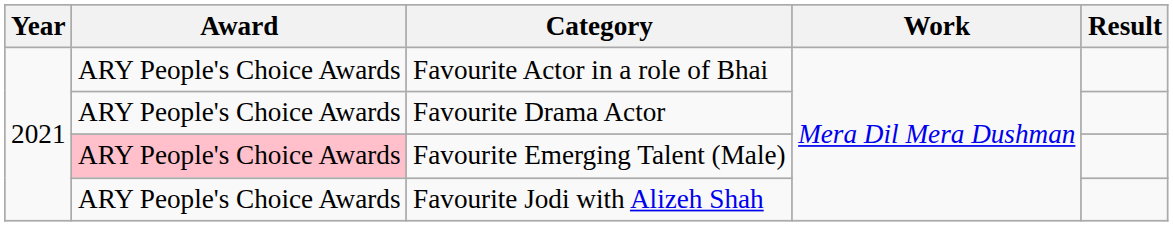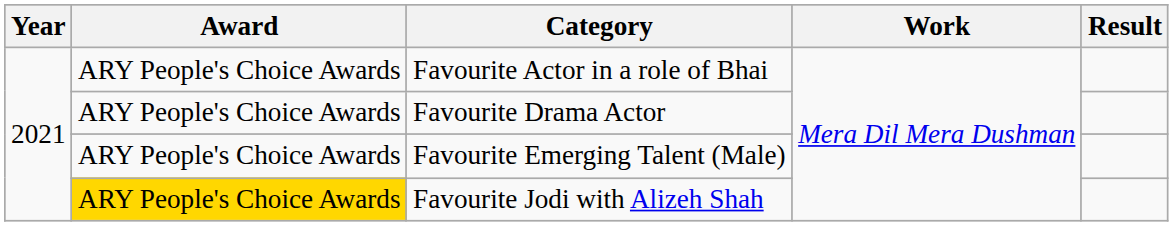(239, 155) pink background -> (239, 155) no background
(239, 198) no background -> (239, 198) gold background
